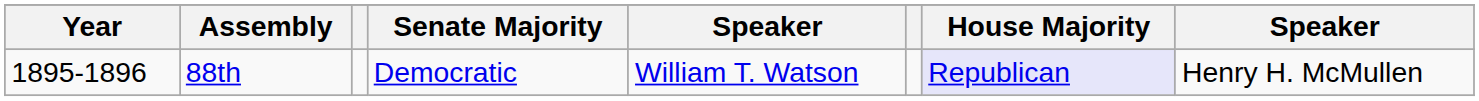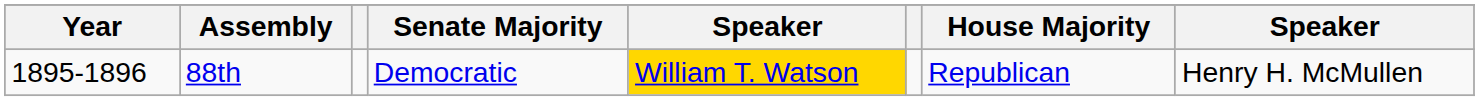(747, 71) no background -> (747, 71) gold background
(999, 71) lavender background -> (999, 71) no background
